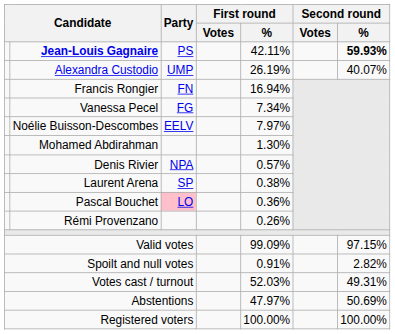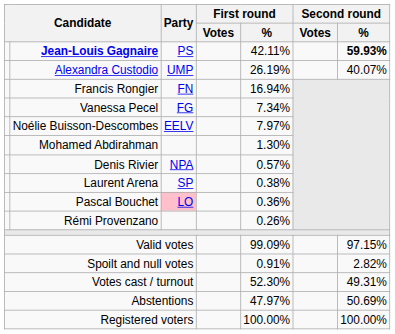(270, 282) 52.03% -> (270, 282) 52.30%
